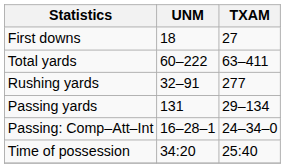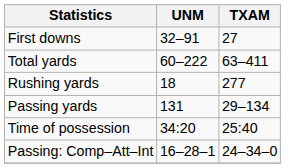(168, 38) 18 -> (180, 38) 32–91
(180, 83) 32–91 -> (168, 83) 18
rows swapped: (81, 128) <-> (69, 151)
